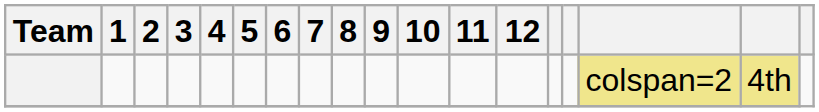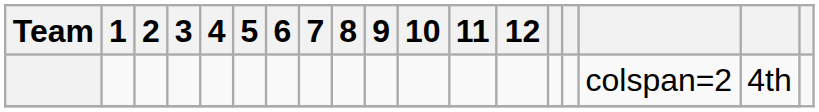(659, 80) khaki background -> (659, 80) no background
(769, 80) khaki background -> (769, 80) no background
